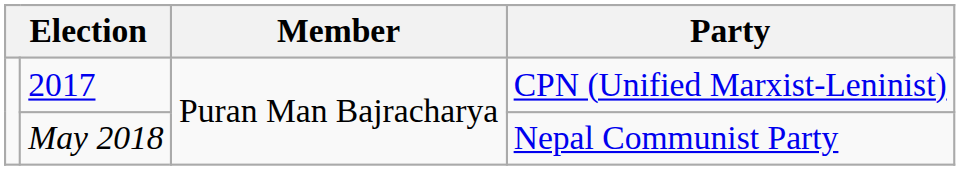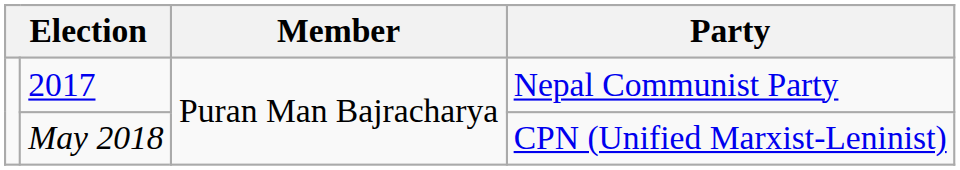(730, 84) CPN (Unified Marxist-Leninist) -> (676, 84) Nepal Communist Party
(676, 137) Nepal Communist Party -> (730, 137) CPN (Unified Marxist-Leninist)
